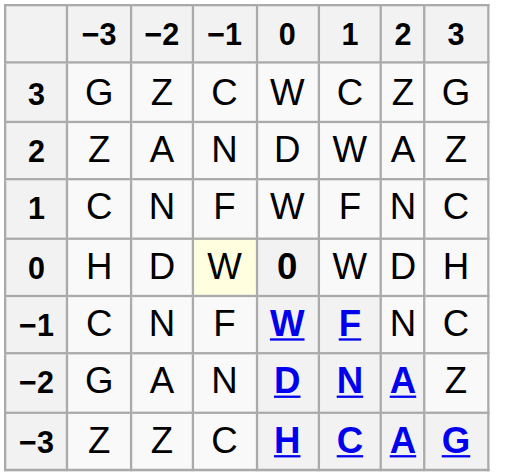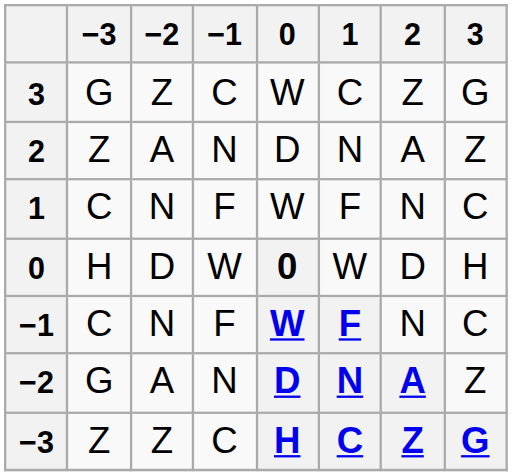(350, 149) W -> (350, 149) N
(225, 265) lightyellow background -> (225, 265) no background
(403, 440) A -> (413, 440) Z
